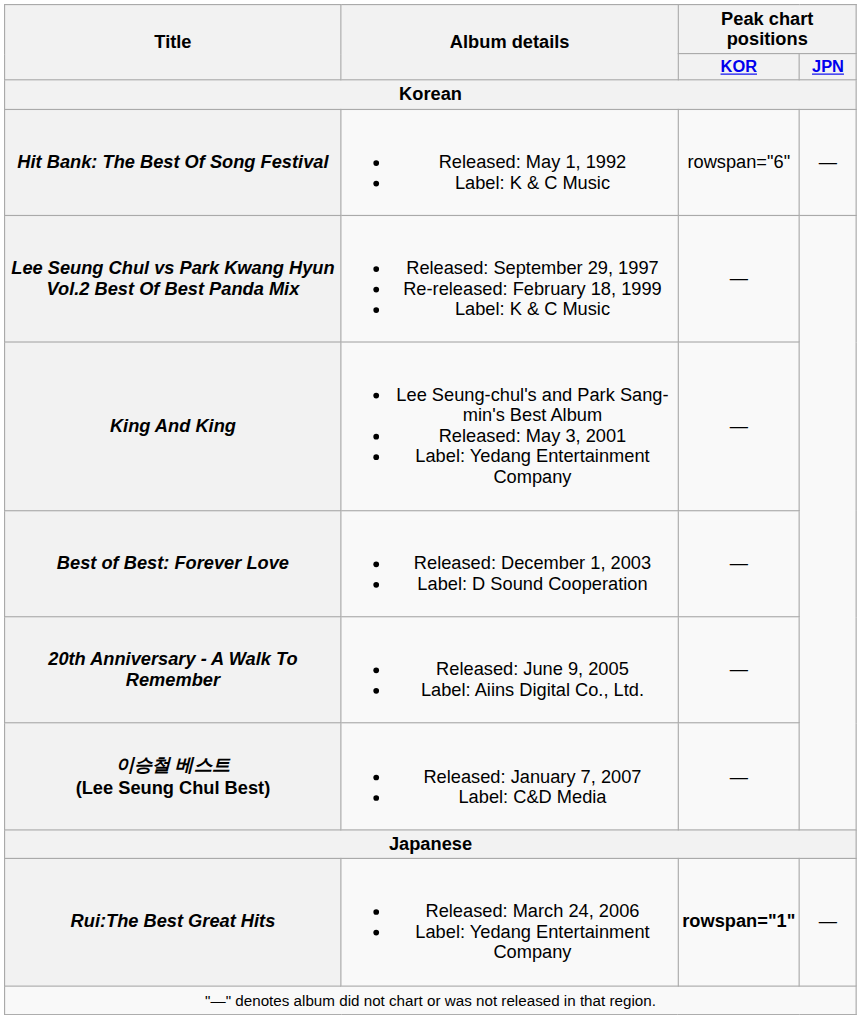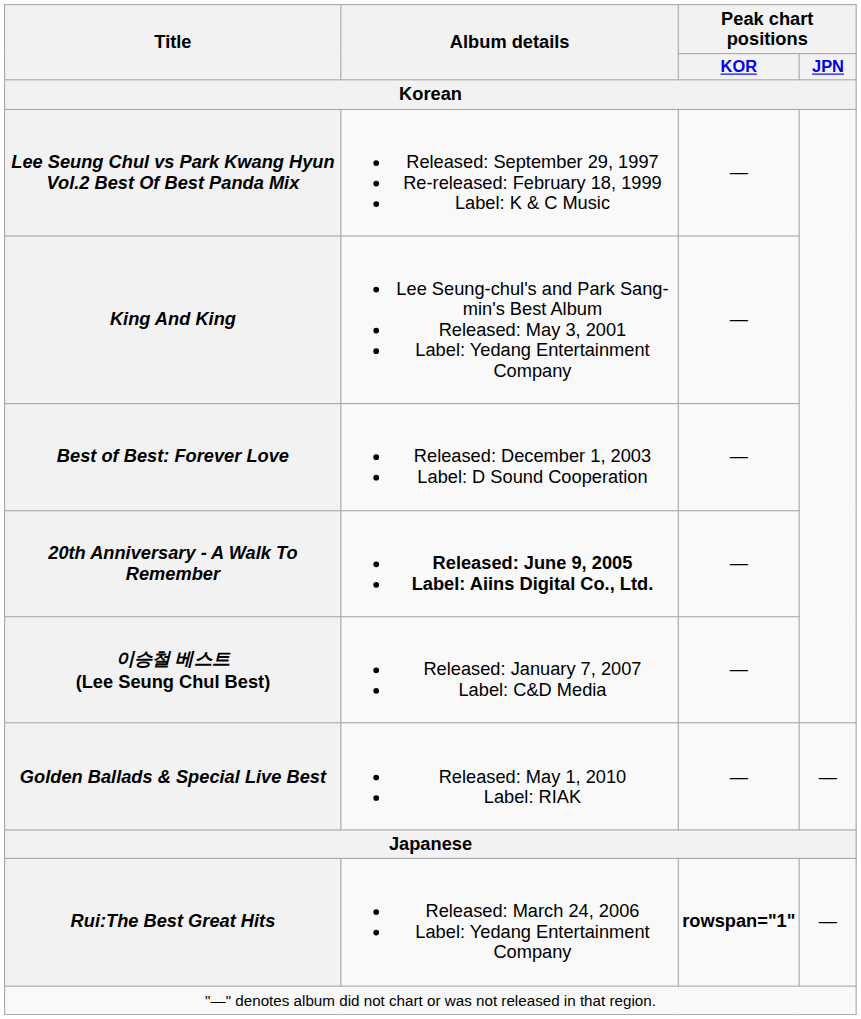- row: (173, 162)
(510, 680) normal -> (510, 574) bold
+ row: (173, 776)
